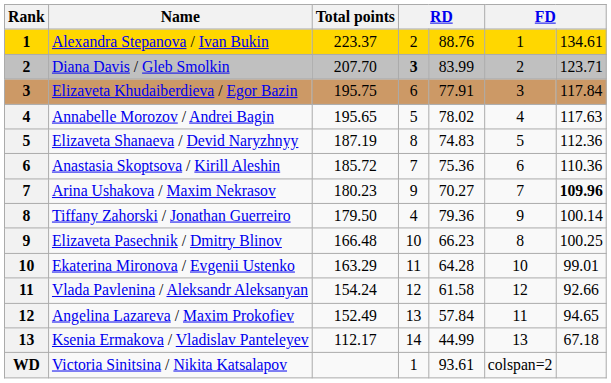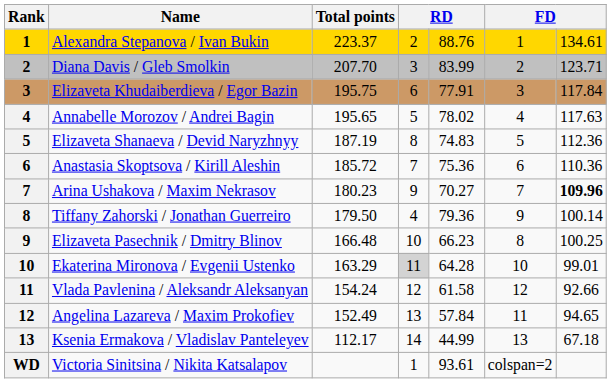(414, 66) bold -> (414, 66) normal
(414, 265) no background -> (414, 265) lightgrey background
